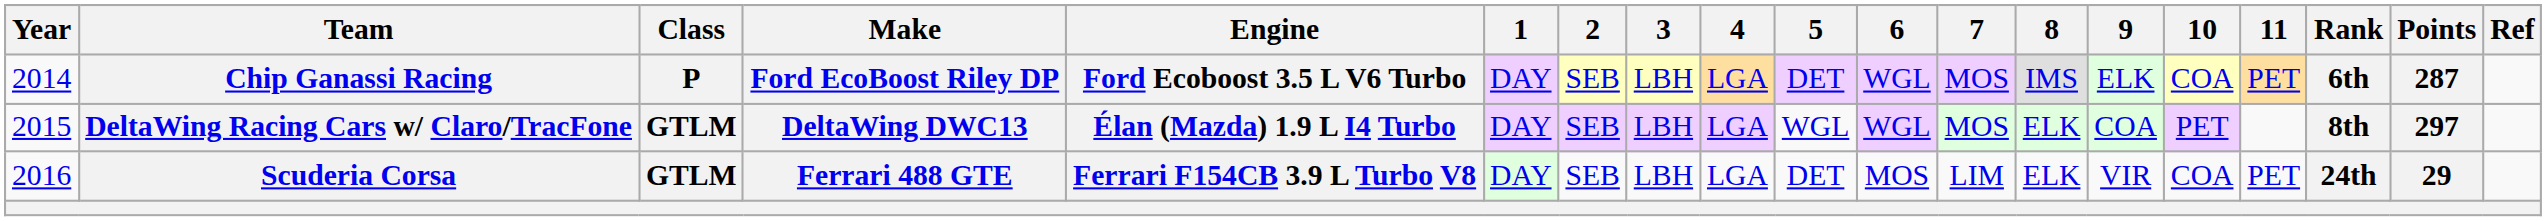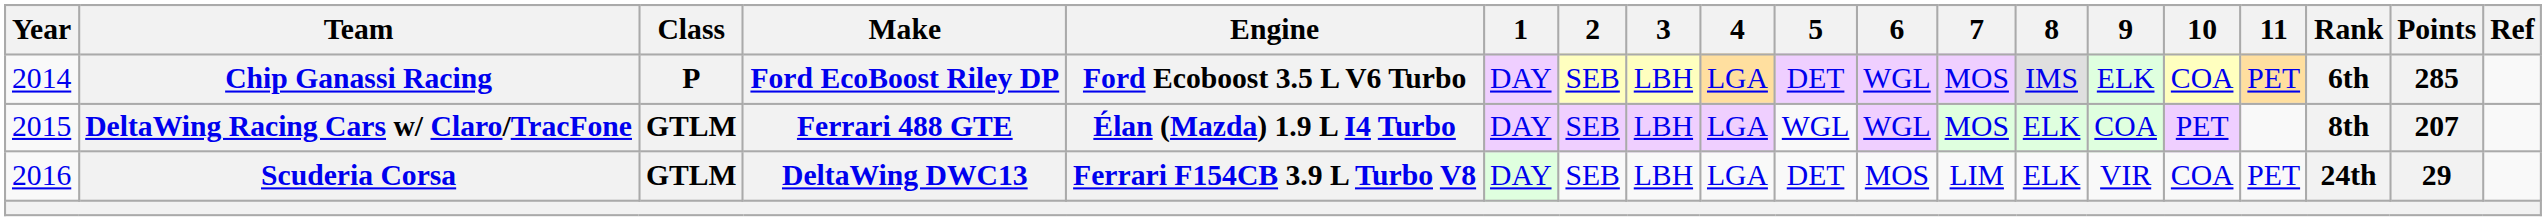(2437, 78) 287 -> (2437, 78) 285
(905, 127) DeltaWing DWC13 -> (905, 127) Ferrari 488 GTE
(2437, 127) 297 -> (2437, 127) 207
(905, 176) Ferrari 488 GTE -> (905, 176) DeltaWing DWC13
